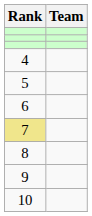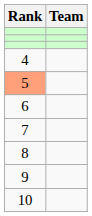(25, 83) no background -> (25, 83) lightsalmon background
(25, 129) khaki background -> (25, 129) no background
